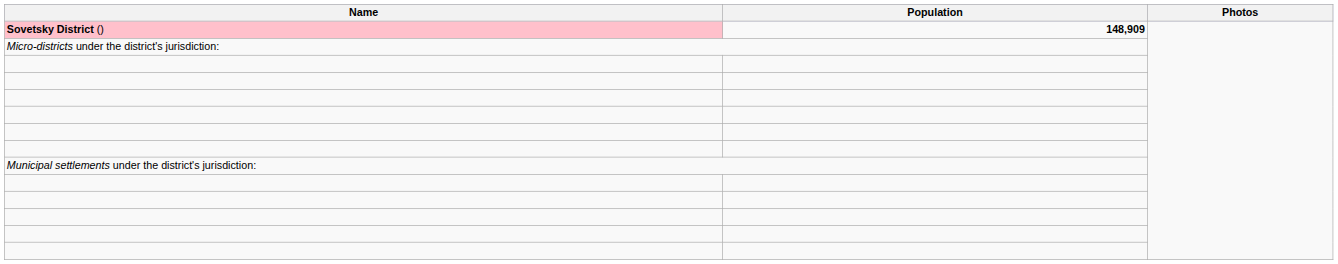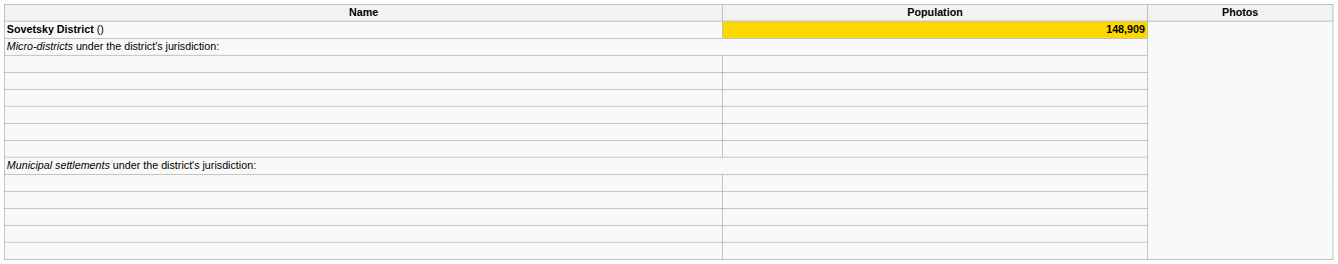(55, 30) pink background -> (55, 30) no background
(1126, 30) no background -> (1126, 30) gold background
